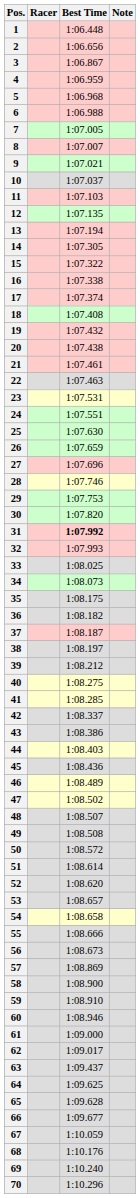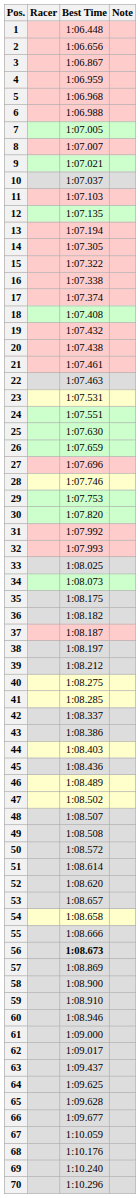(84, 532) bold -> (84, 532) normal
(84, 950) normal -> (84, 950) bold
